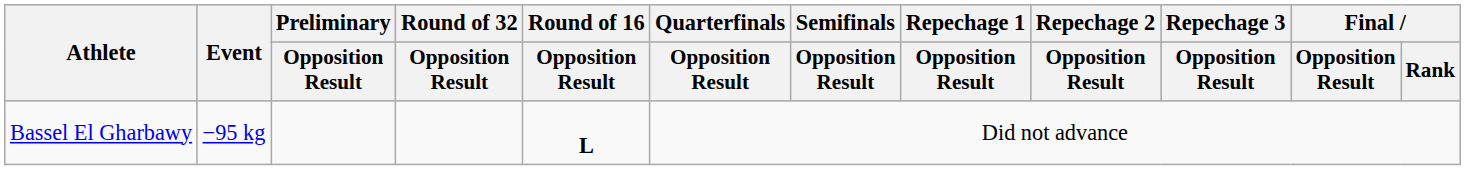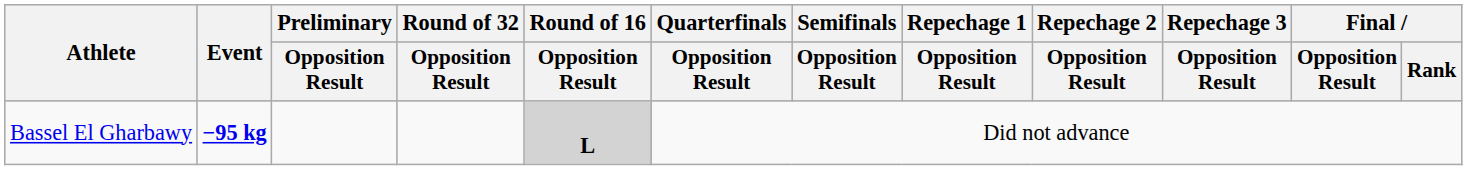(234, 132) normal -> (235, 132) bold
(586, 146) no background -> (588, 146) lightgrey background
